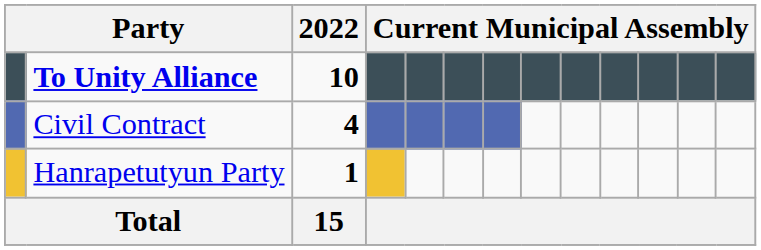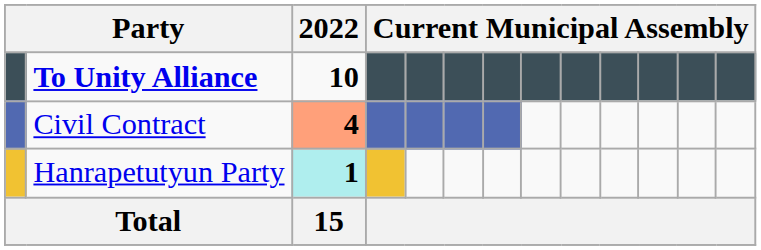(351, 124) no background -> (351, 124) lightsalmon background
(351, 172) no background -> (351, 172) paleturquoise background
